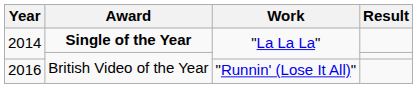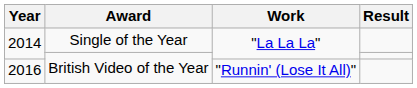(128, 40) bold -> (128, 40) normal
